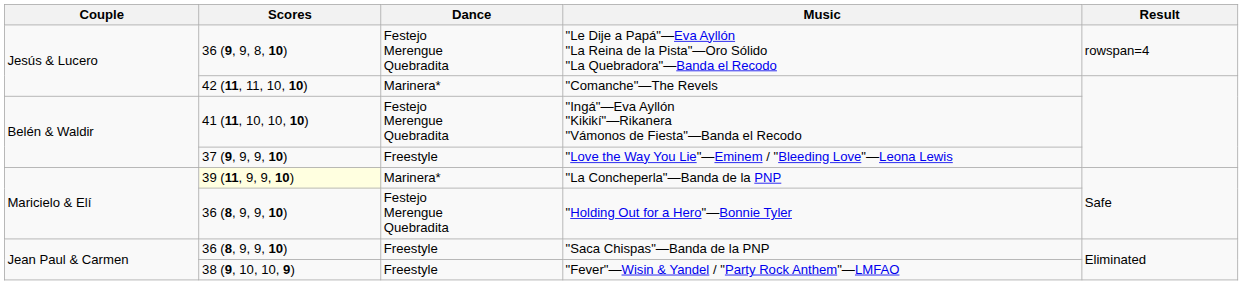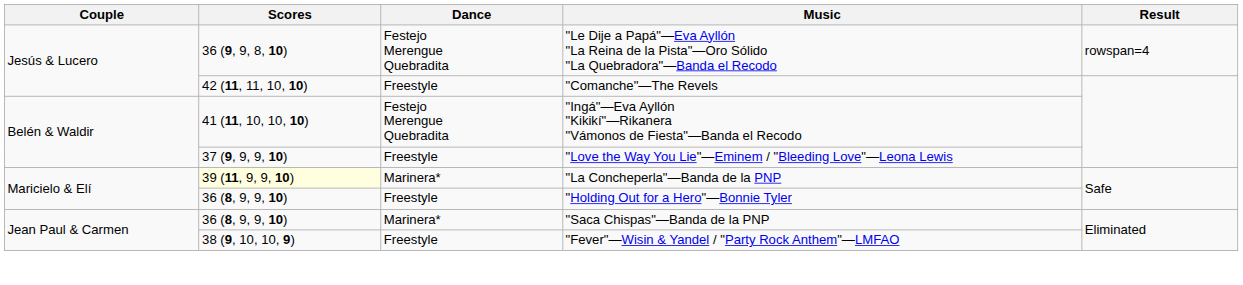(412, 86) Marinera* -> (411, 86) Freestyle
(416, 213) Festejo Merengue Quebradita -> (411, 198) Freestyle
(411, 249) Freestyle -> (412, 219) Marinera*
